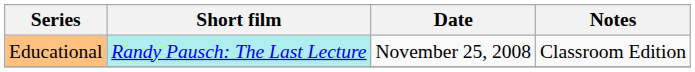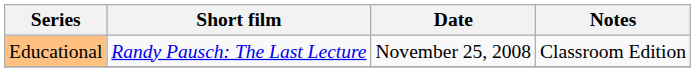(239, 50) paleturquoise background -> (239, 50) no background
